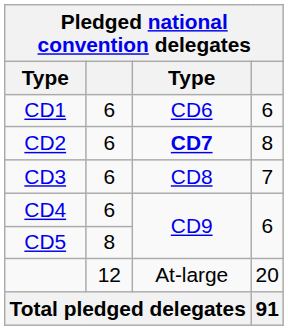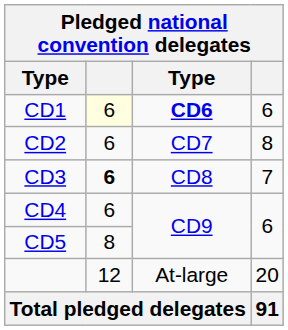(109, 111) no background -> (109, 111) lightyellow background
(192, 111) normal -> (192, 111) bold
(192, 144) bold -> (192, 144) normal
(109, 177) normal -> (109, 177) bold
